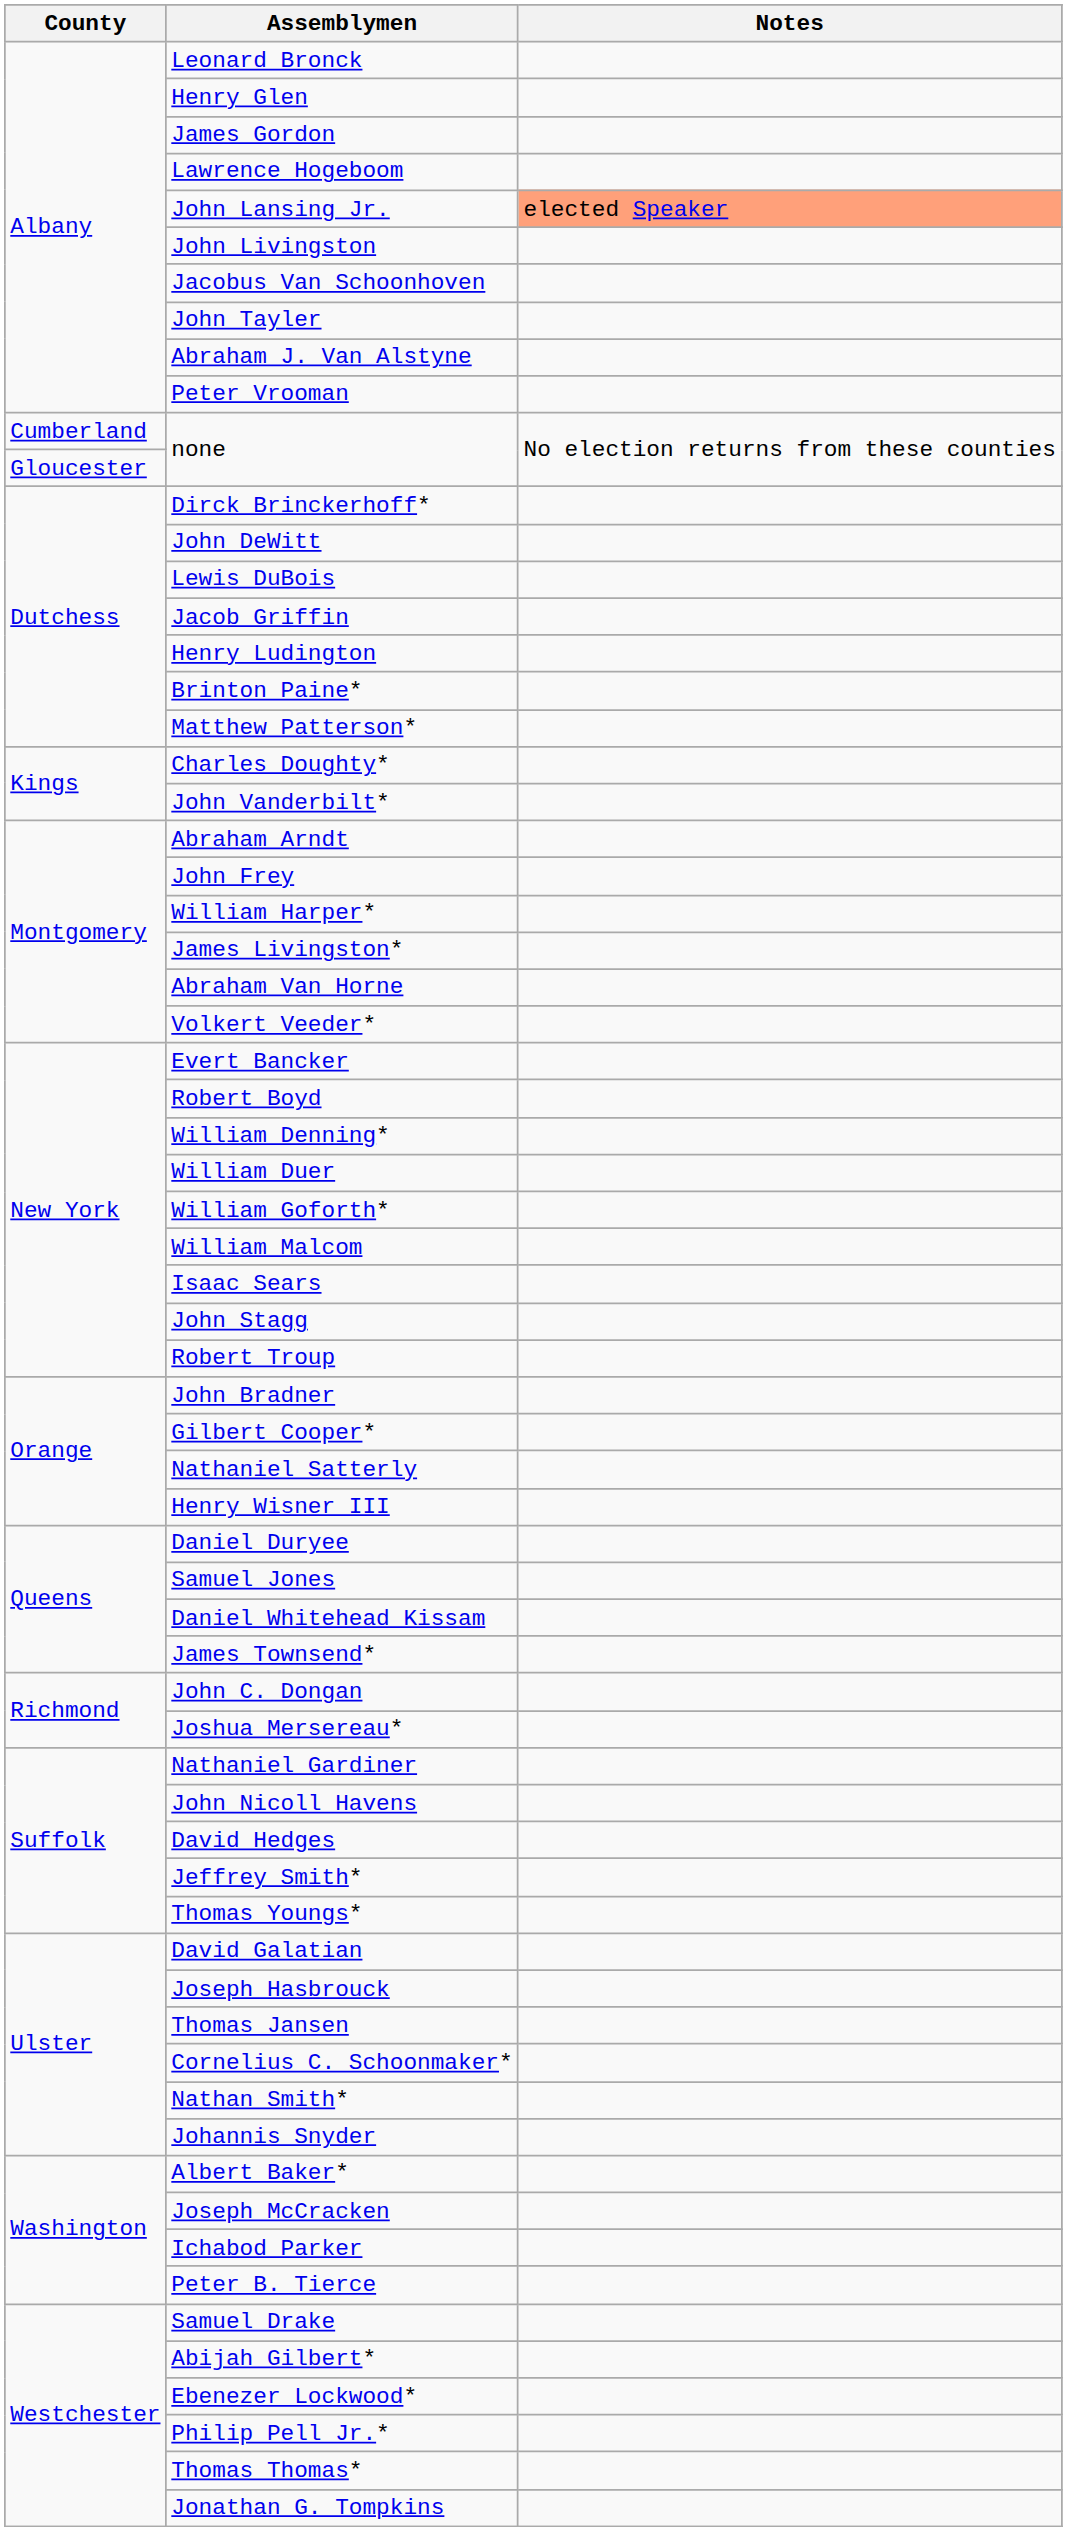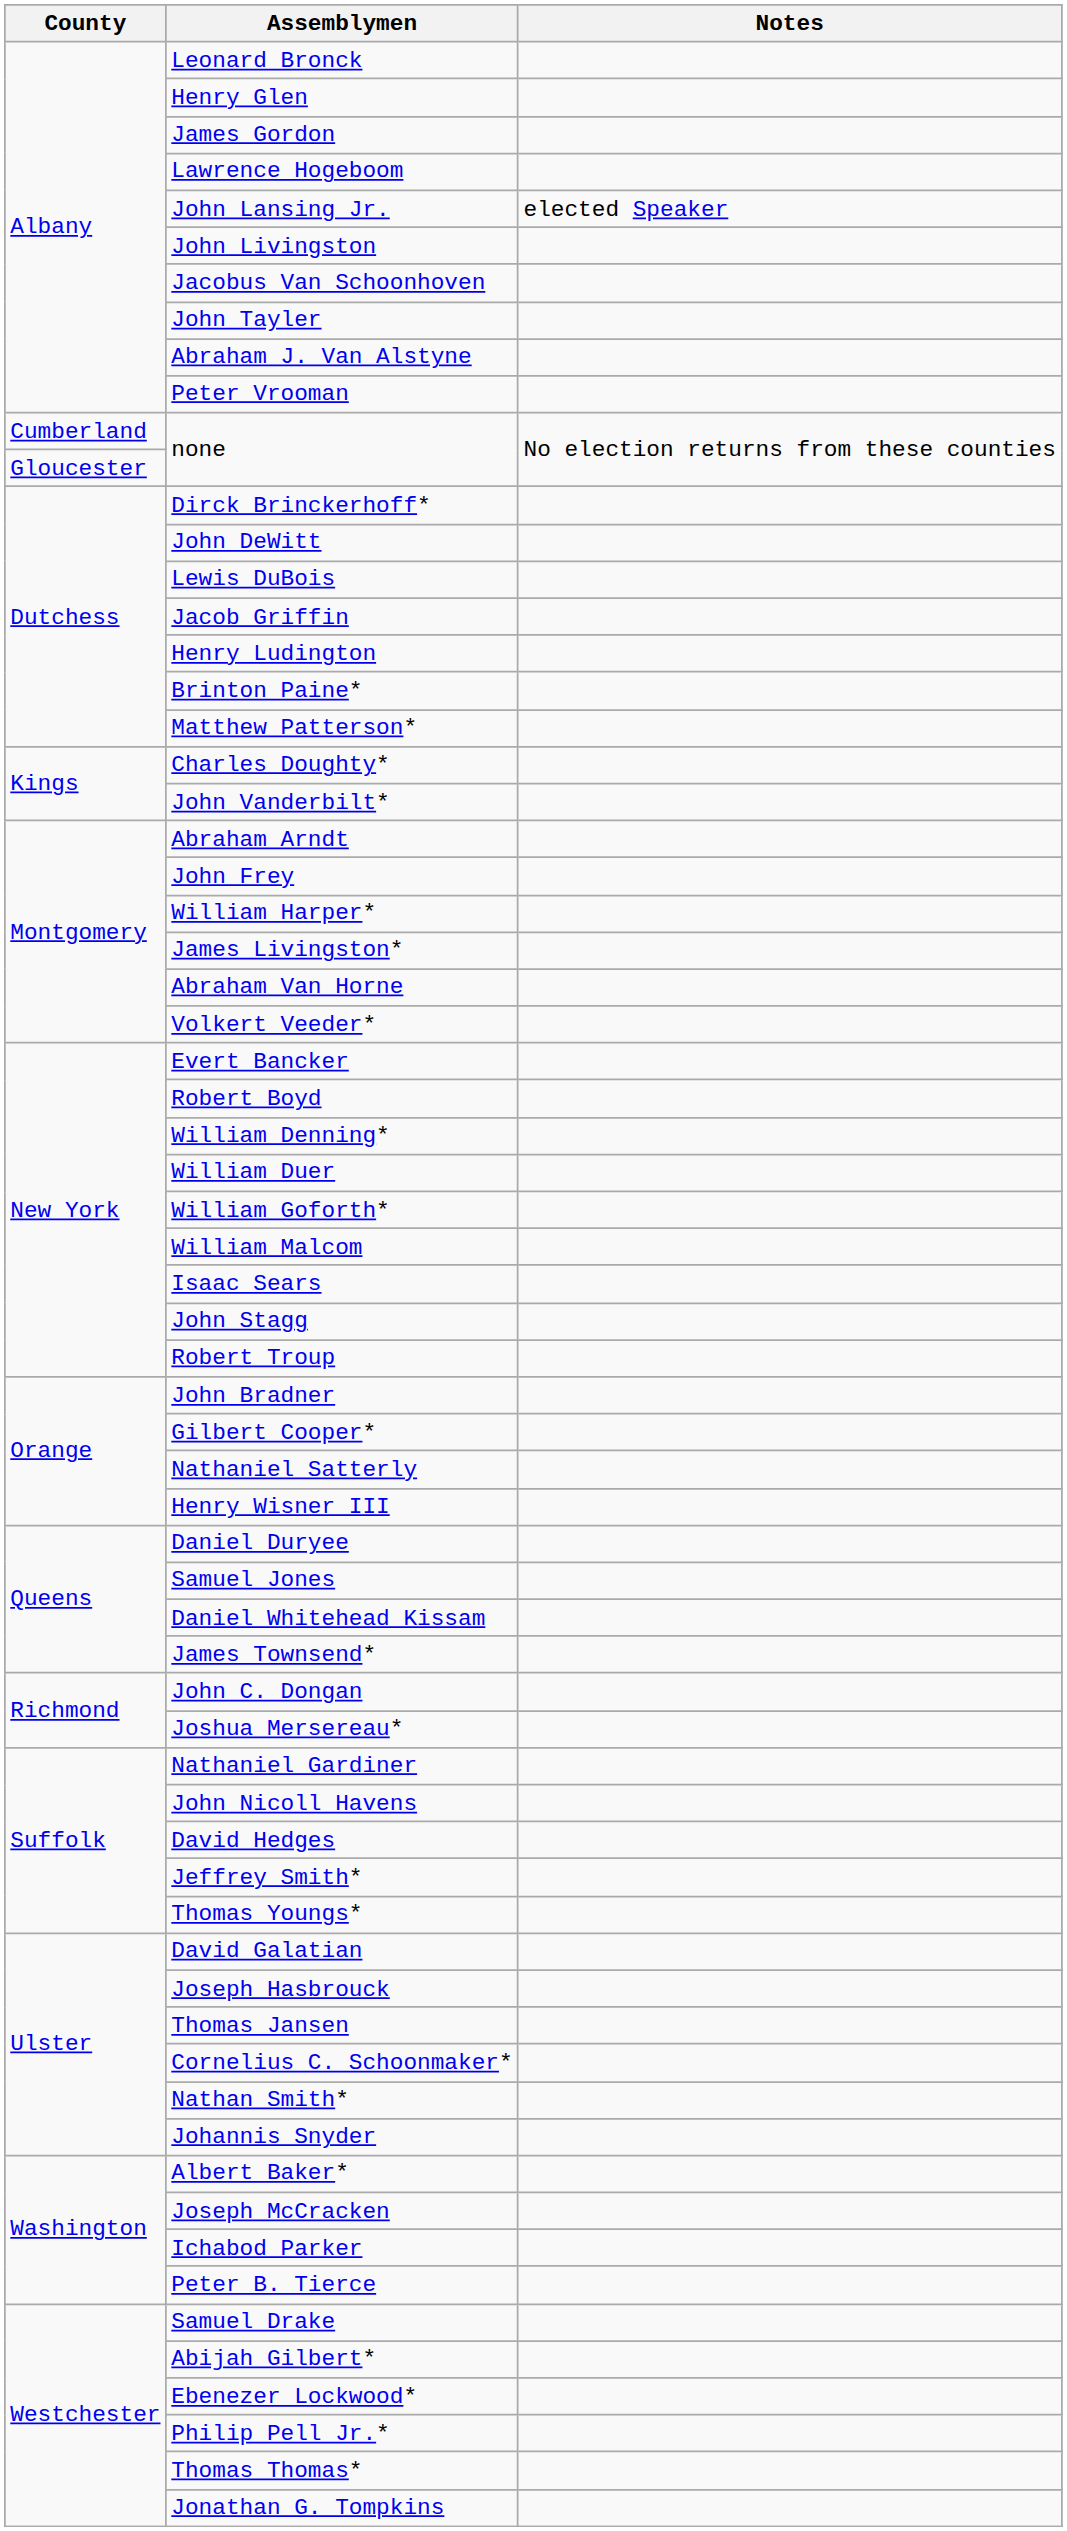(626, 209) lightsalmon background -> (626, 209) no background
